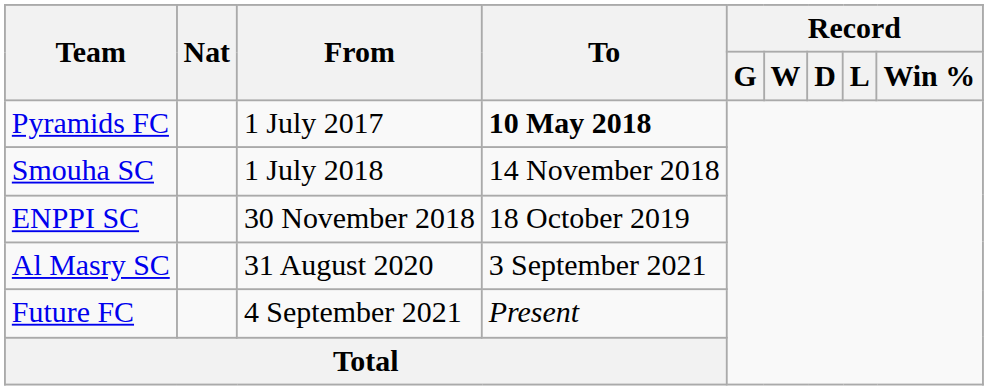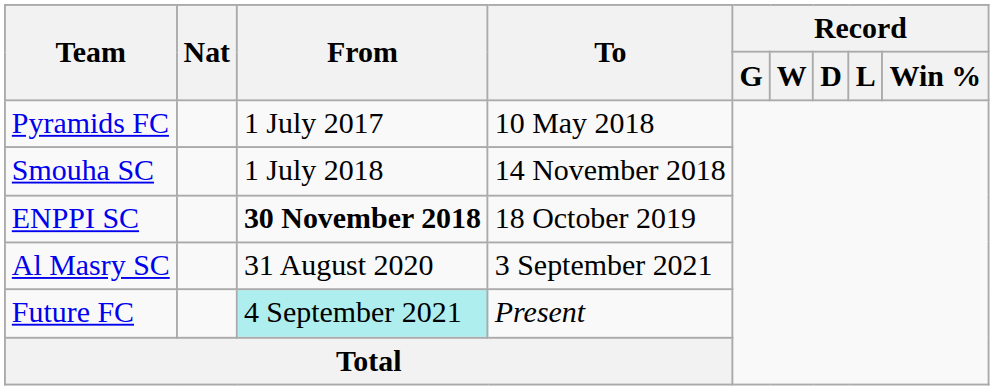(570, 123) bold -> (575, 123) normal
(359, 218) normal -> (362, 218) bold
(353, 312) no background -> (353, 312) paleturquoise background
